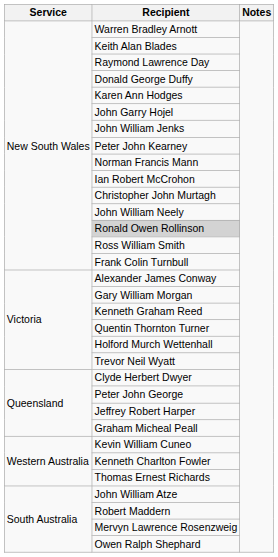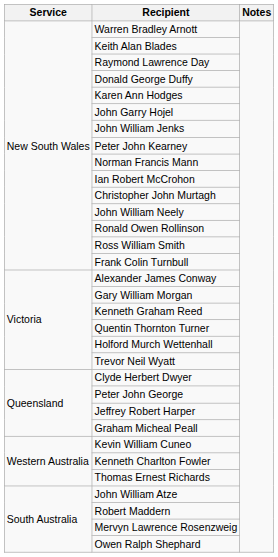(149, 229) lightgrey background -> (149, 229) no background
